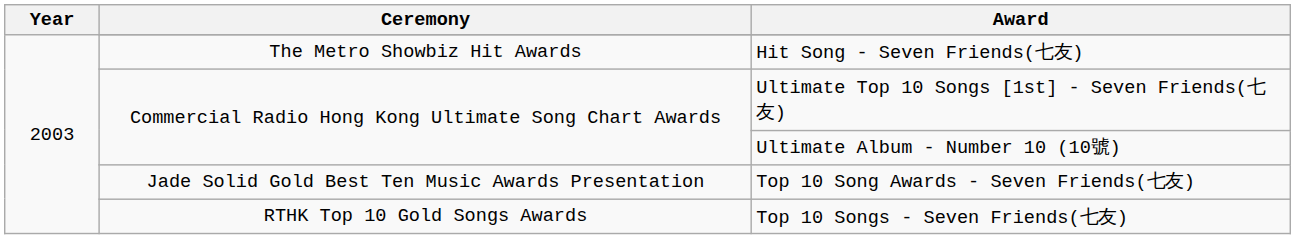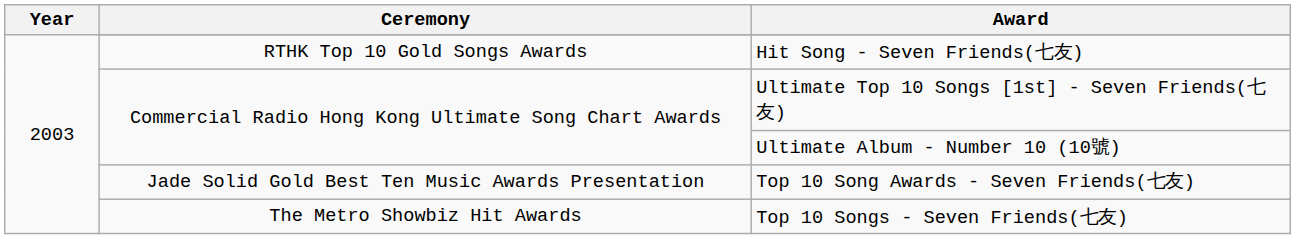(426, 52) The Metro Showbiz Hit Awards -> (426, 52) RTHK Top 10 Gold Songs Awards
(426, 216) RTHK Top 10 Gold Songs Awards -> (426, 216) The Metro Showbiz Hit Awards
